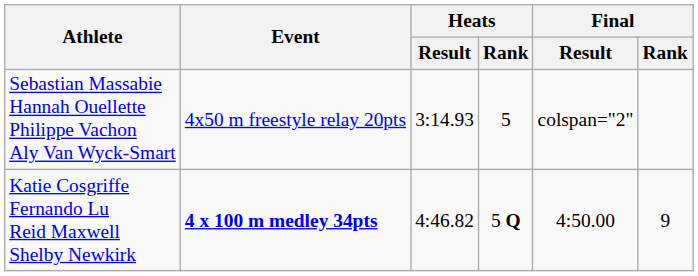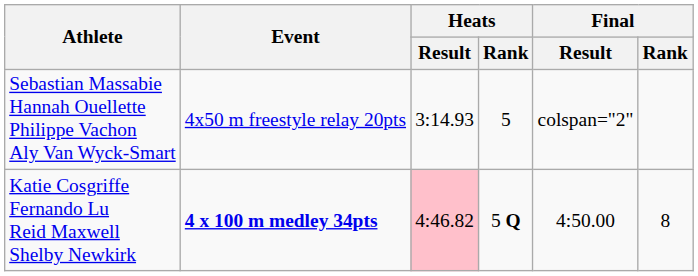(445, 220) no background -> (445, 220) pink background
(665, 220) 9 -> (665, 220) 8
